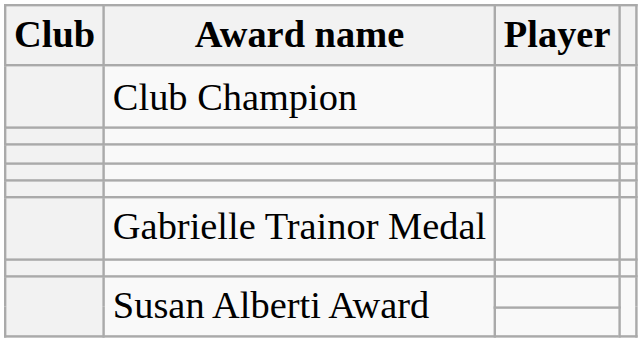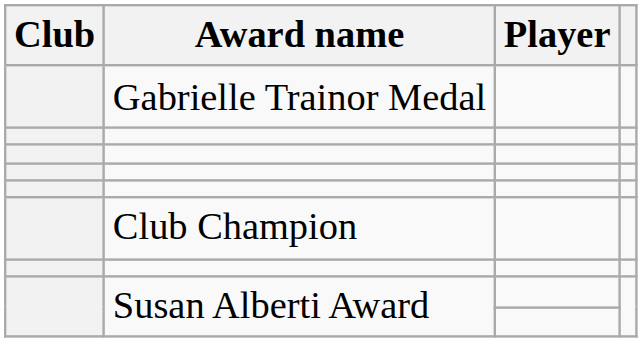rows swapped: (55, 97) <-> (55, 228)
